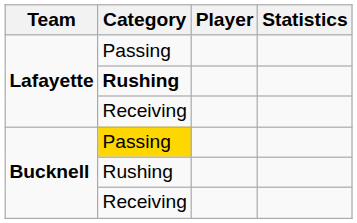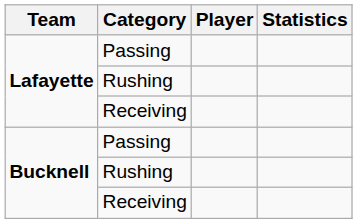(141, 80) bold -> (138, 80) normal
(137, 141) gold background -> (137, 141) no background
